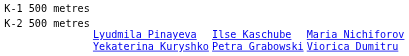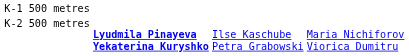(151, 41) normal -> (151, 41) bold
